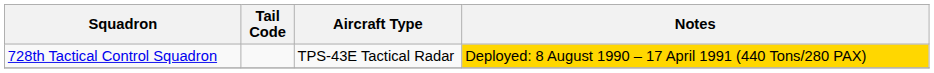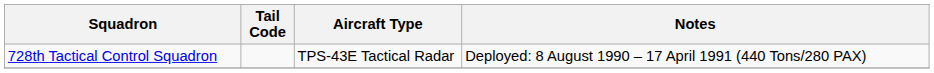(666, 56) gold background -> (666, 56) no background
